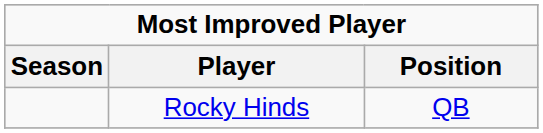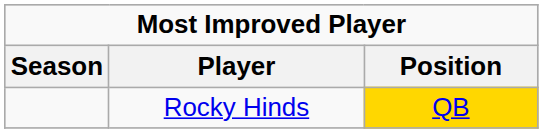(451, 107) no background -> (451, 107) gold background
